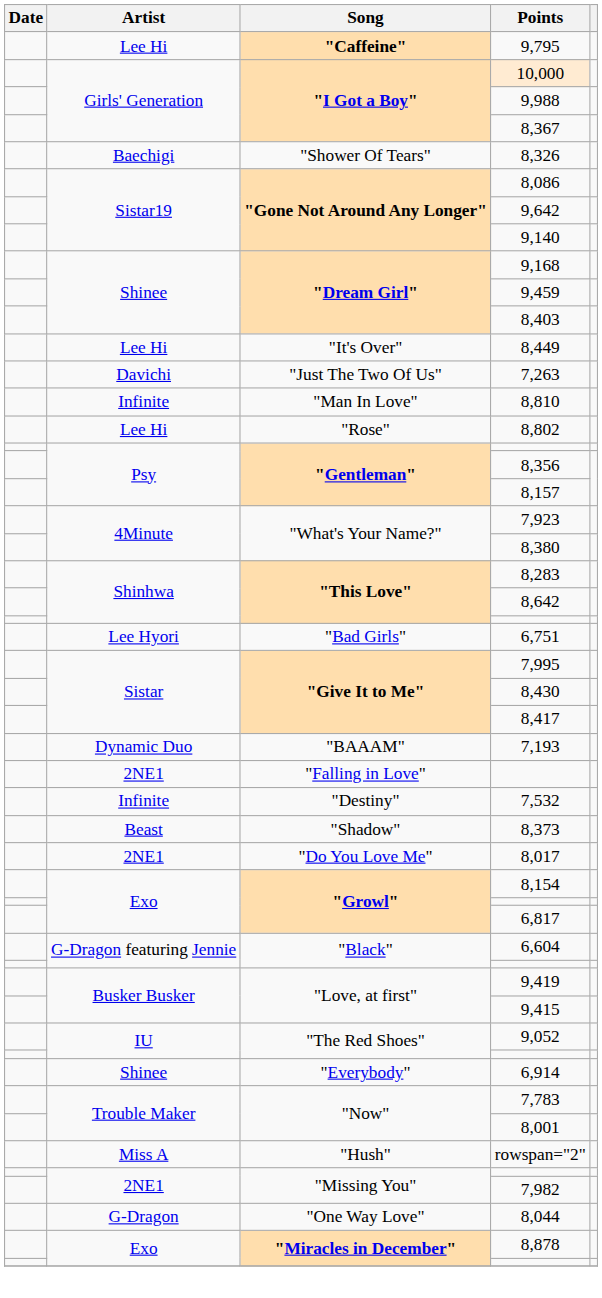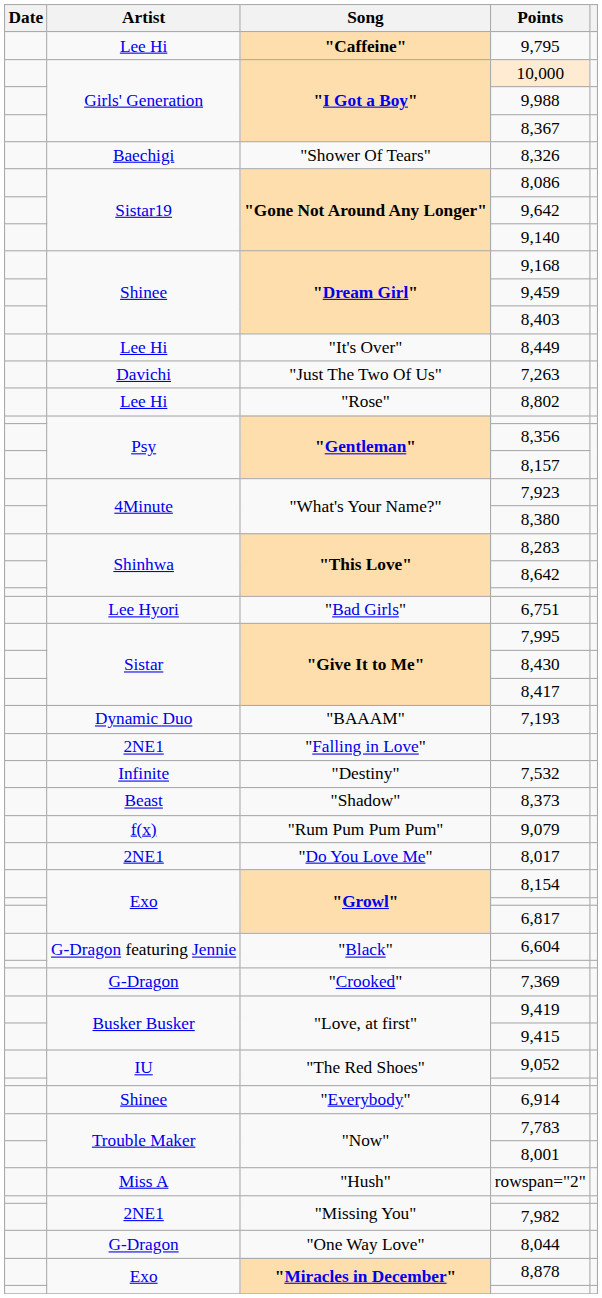- row: (366, 401)
+ row: (366, 828)
+ row: (366, 981)
